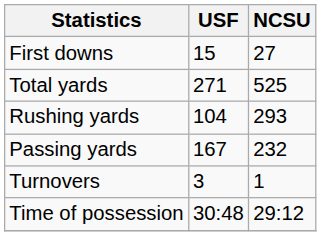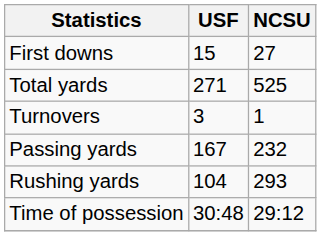rows swapped: (74, 117) <-> (55, 181)
